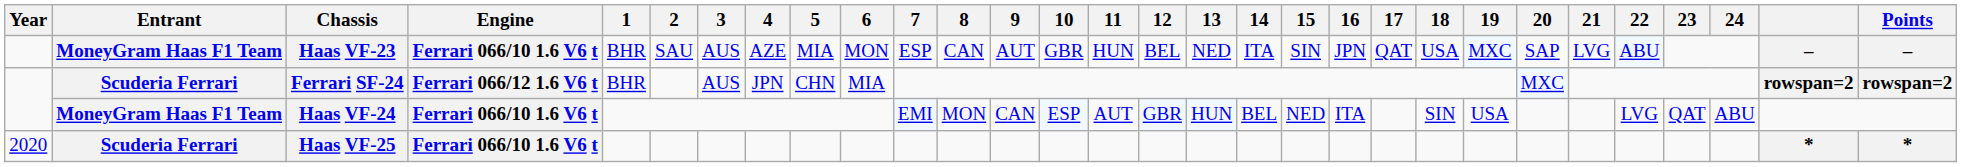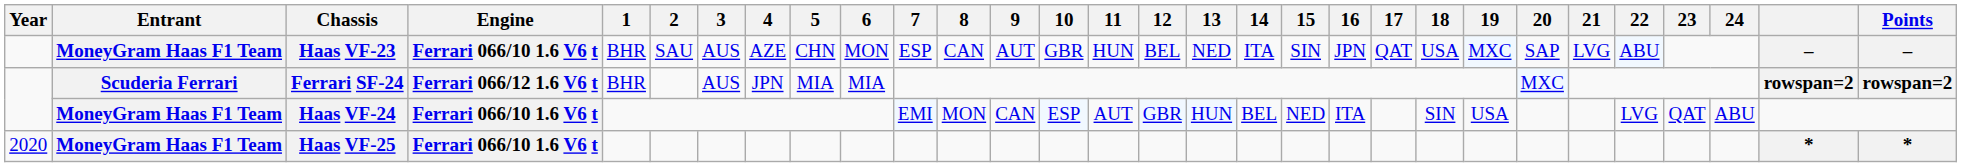(815, 51) MIA -> (815, 51) CHN
(815, 82) CHN -> (815, 82) MIA
(169, 145) Scuderia Ferrari -> (169, 145) MoneyGram Haas F1 Team
